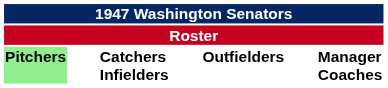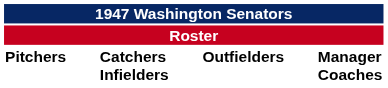(36, 57) lightgreen background -> (36, 57) no background
